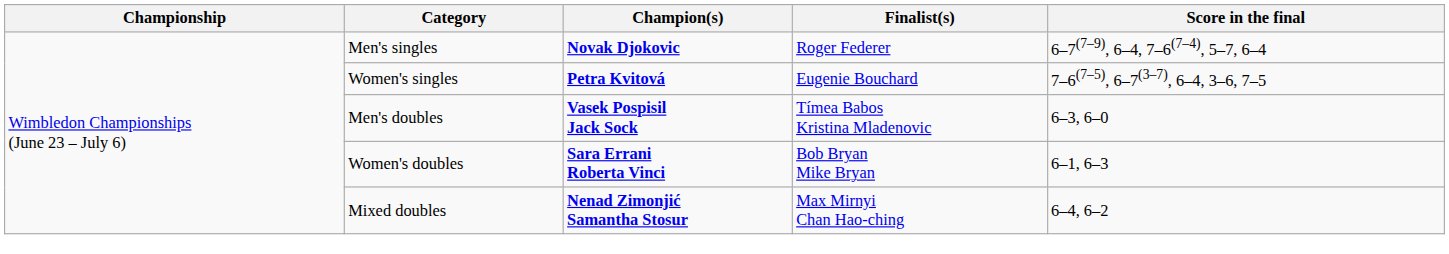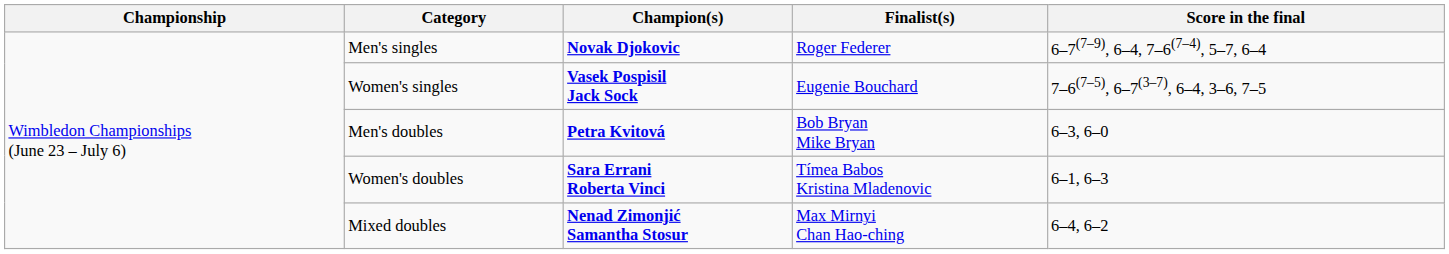(616, 79) Petra Kvitová -> (617, 86) Vasek Pospisil Jack Sock
(617, 118) Vasek Pospisil Jack Sock -> (616, 133) Petra Kvitová
(864, 118) Tímea Babos Kristina Mladenovic -> (836, 133) Bob Bryan Mike Bryan
(836, 164) Bob Bryan Mike Bryan -> (864, 179) Tímea Babos Kristina Mladenovic
